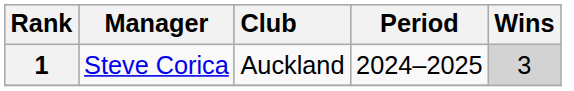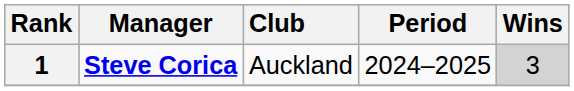(156, 64) normal -> (161, 64) bold
